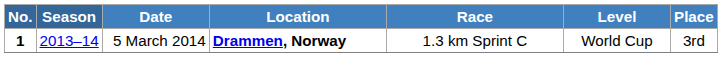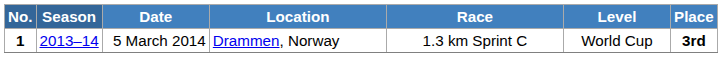(280, 41) bold -> (276, 41) normal
(694, 41) normal -> (694, 41) bold
